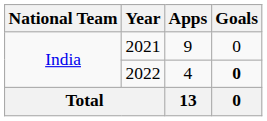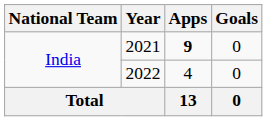(188, 45) normal -> (188, 45) bold
(237, 73) bold -> (237, 73) normal
